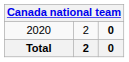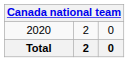(111, 30) bold -> (111, 30) normal
